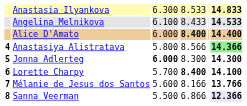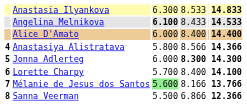(165, 22) normal -> (165, 22) bold
(193, 35) bold -> (193, 35) normal
(227, 47) lightgreen background -> (227, 47) no background
(165, 59) bold -> (165, 59) normal
(193, 59) normal -> (193, 59) bold
(193, 72) bold -> (193, 72) normal
(165, 84) no background -> (165, 84) lightgreen background
(227, 96) lavender background -> (227, 96) no background
